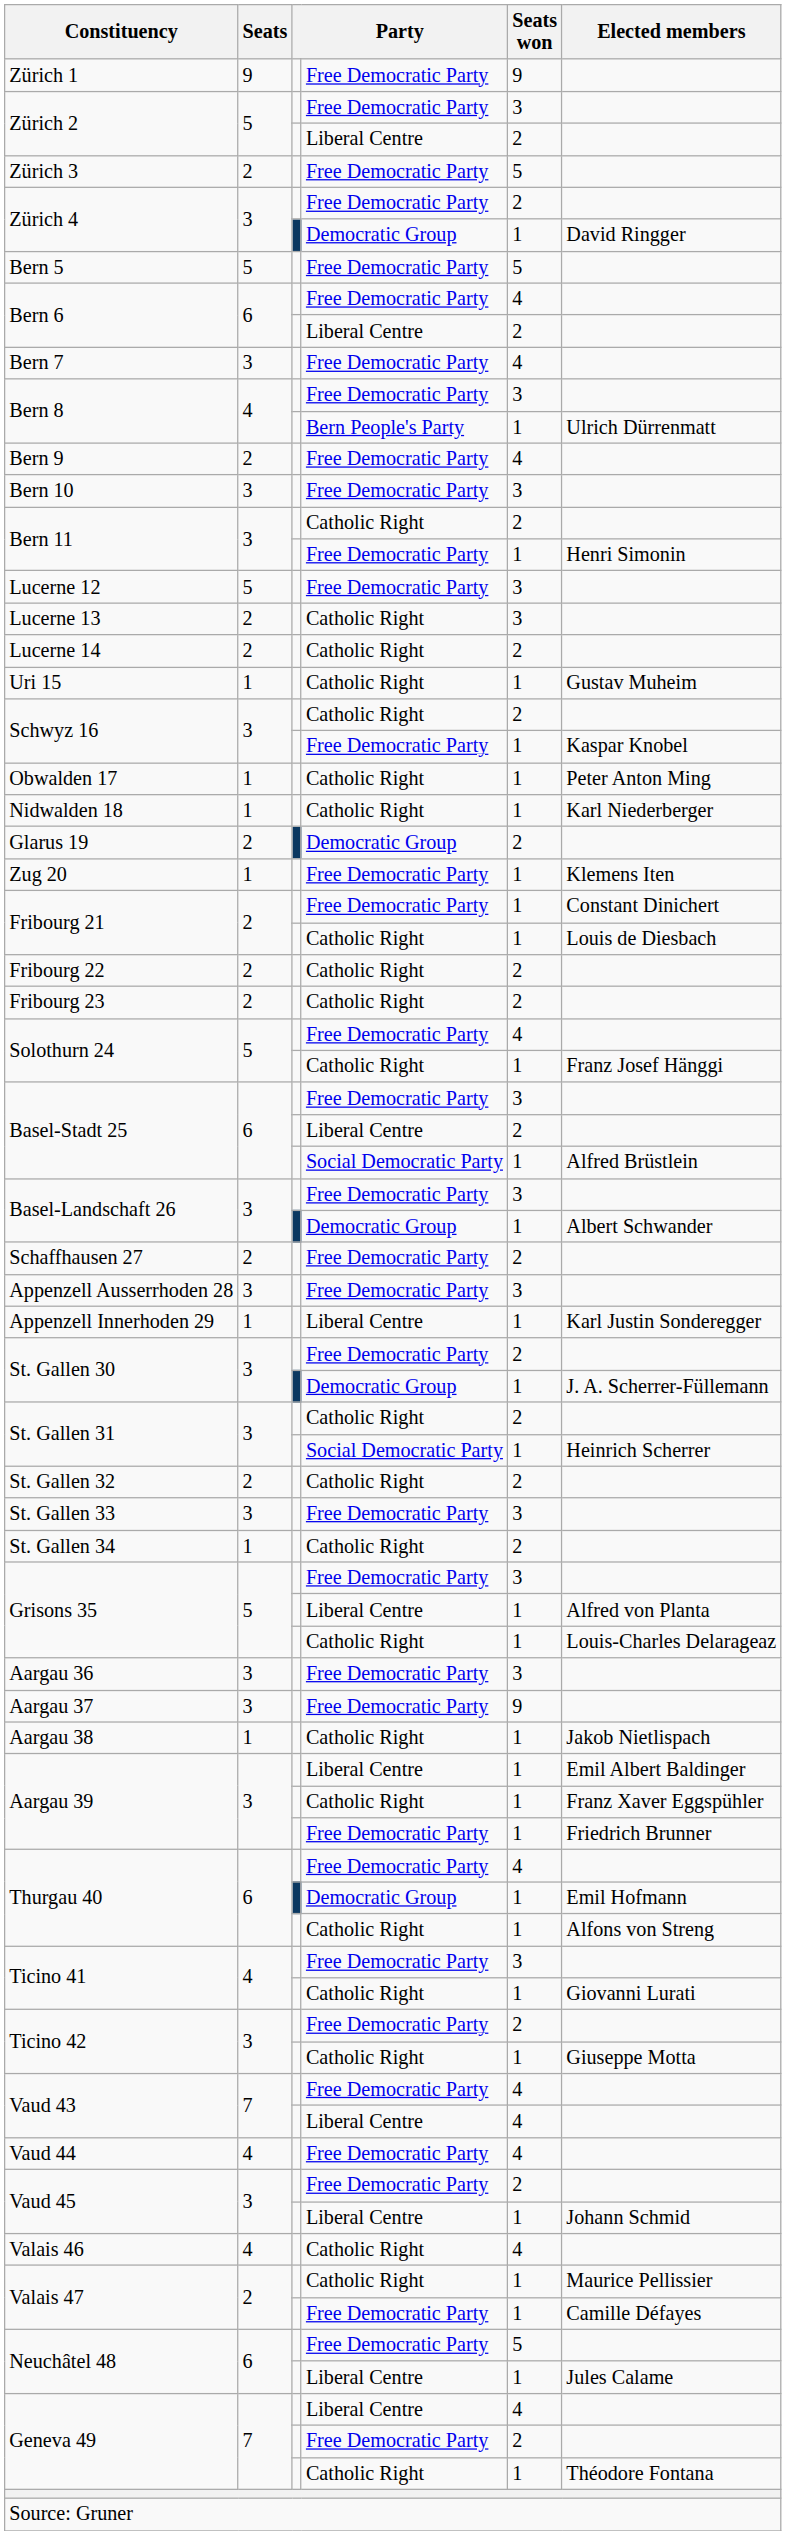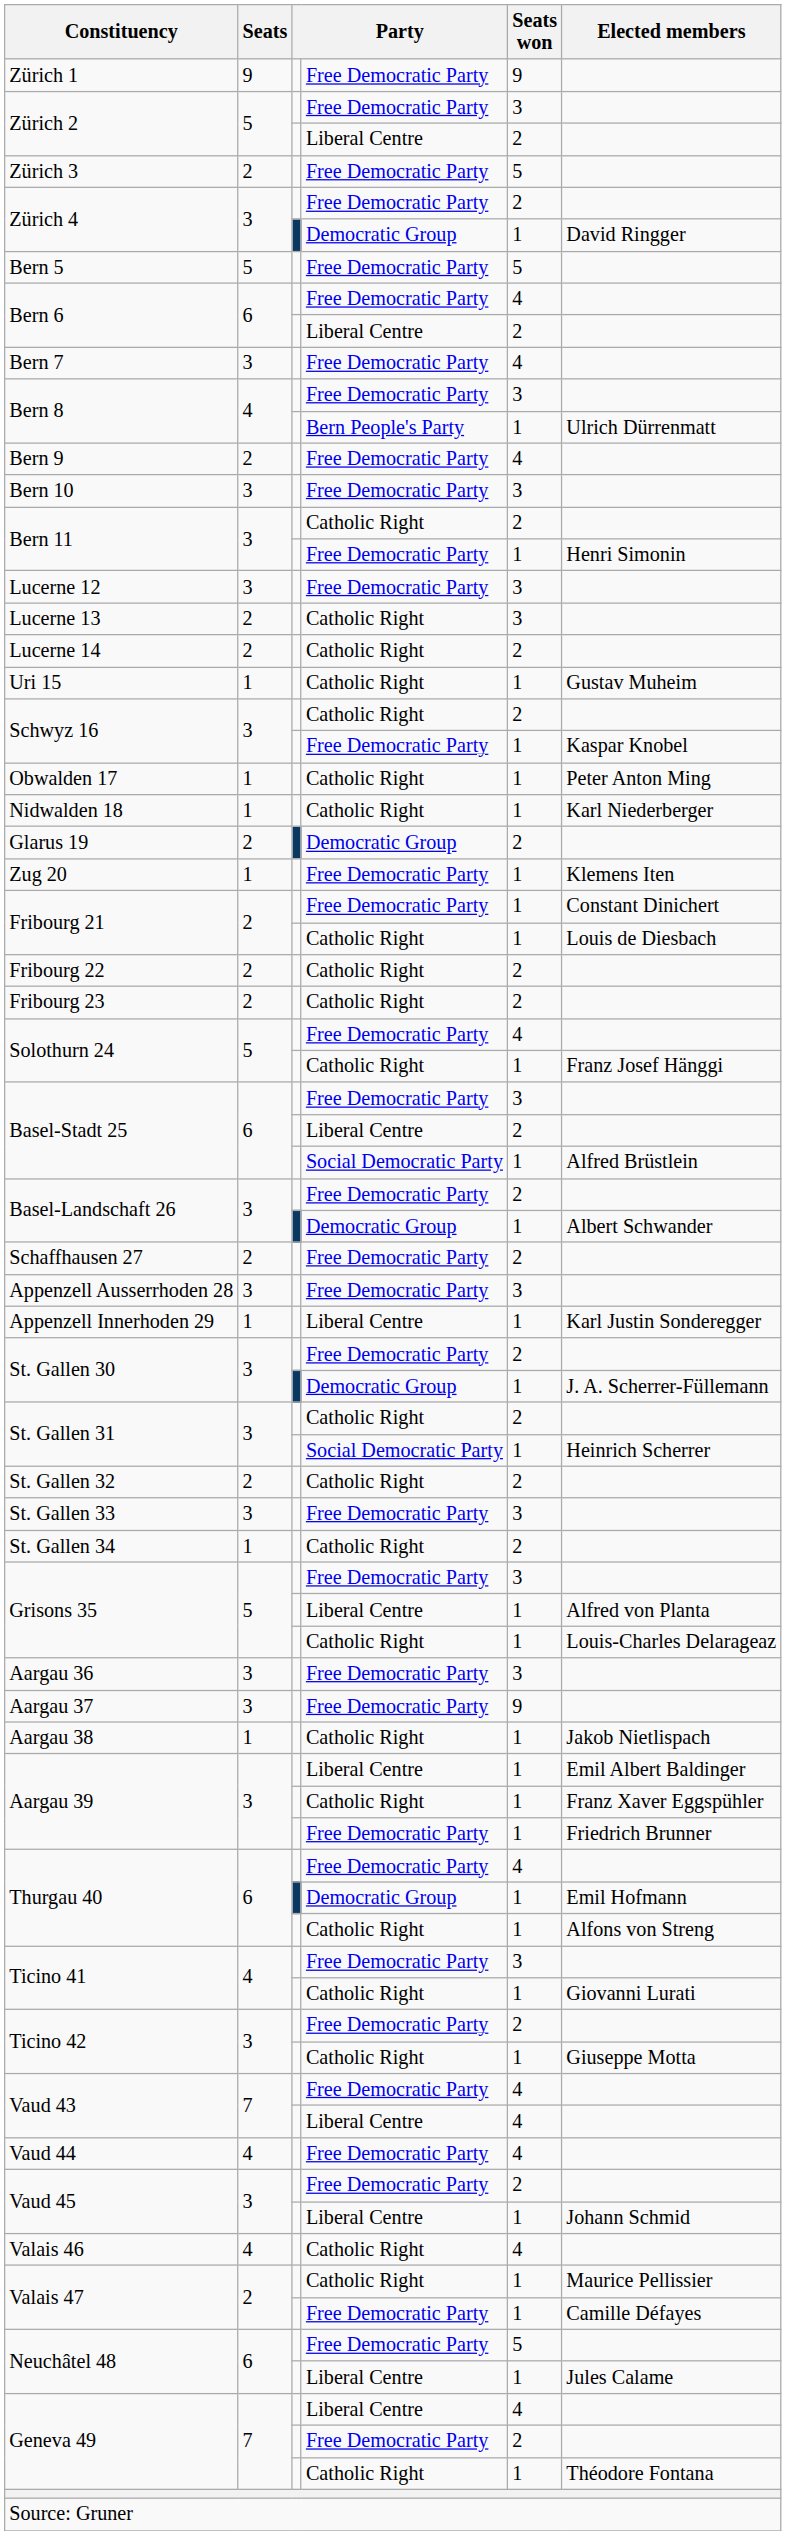(248, 586) 5 -> (248, 586) 3
(517, 1194) 3 -> (517, 1194) 2
